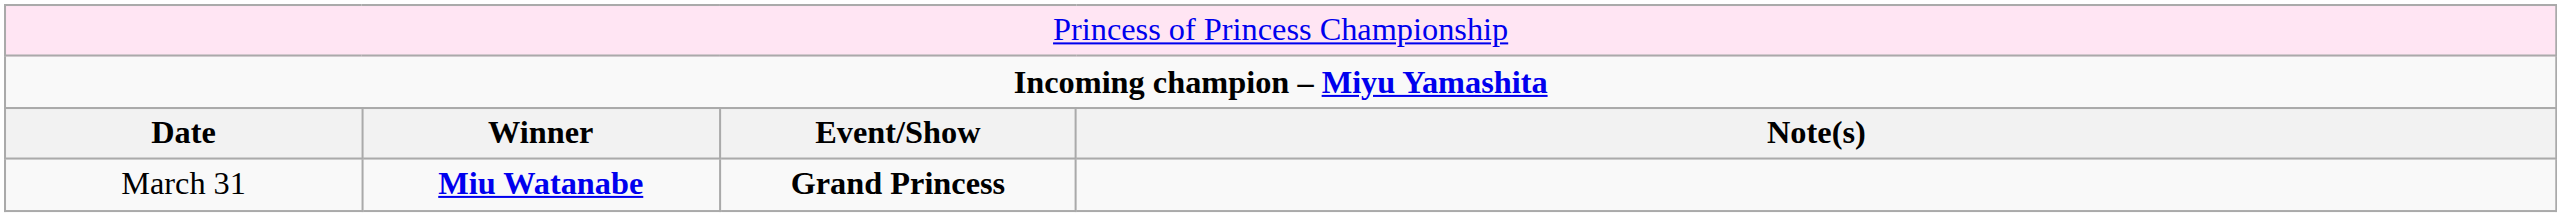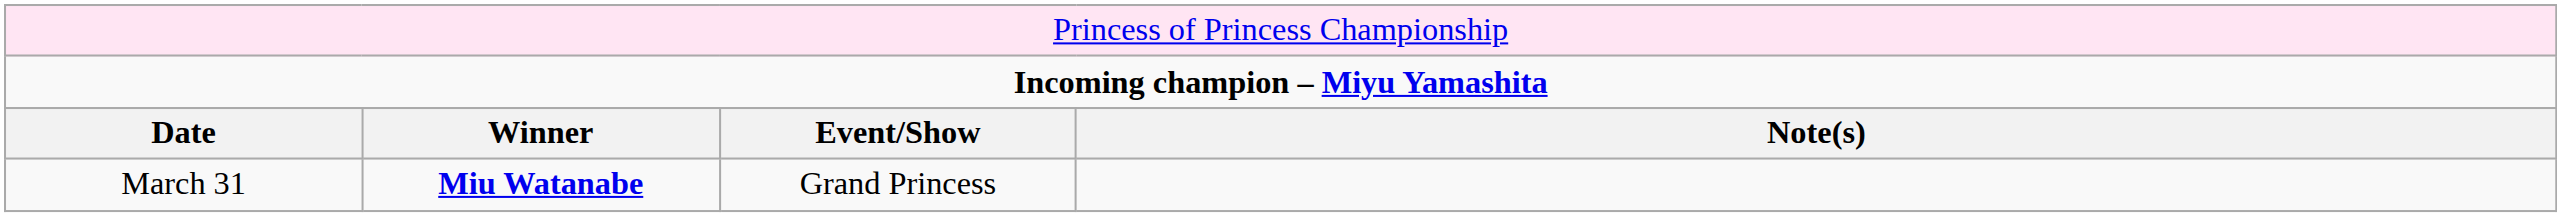(898, 183) bold -> (898, 183) normal
